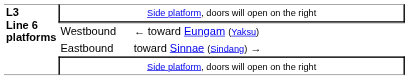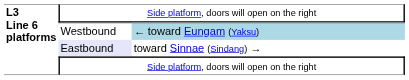(196, 31) no background -> (196, 31) lightblue background
(87, 48) no background -> (87, 48) lavender background
